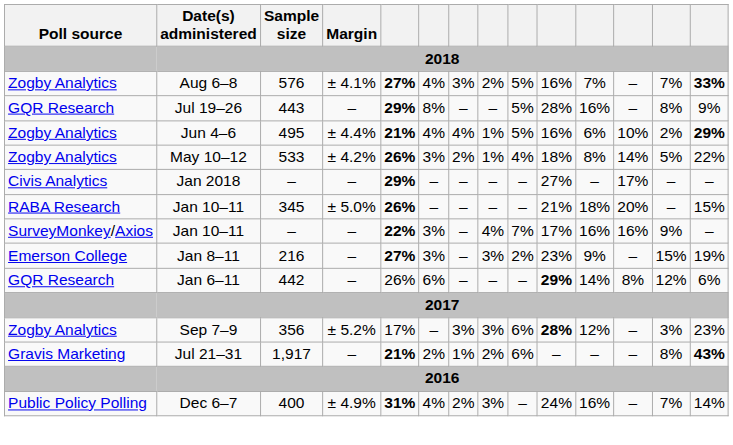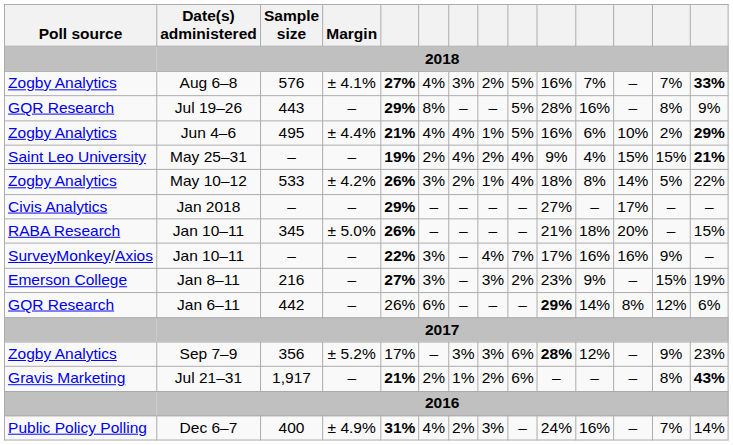+ row: (208, 157)
(671, 329) 3% -> (671, 354) 9%
